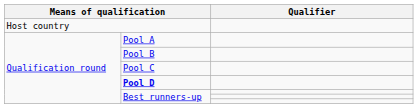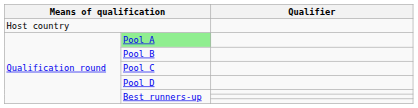(139, 40) no background -> (139, 40) lightgreen background
(139, 82) bold -> (139, 82) normal
